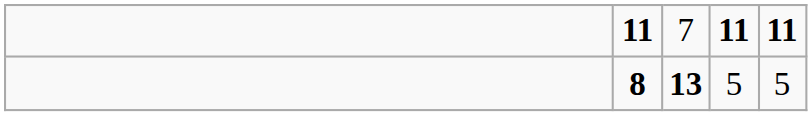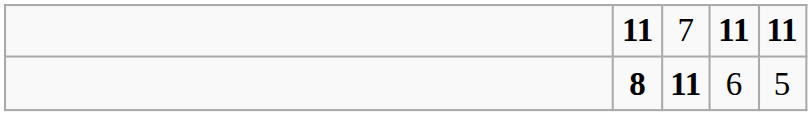(686, 82) 13 -> (686, 82) 11
(734, 82) 5 -> (734, 82) 6
